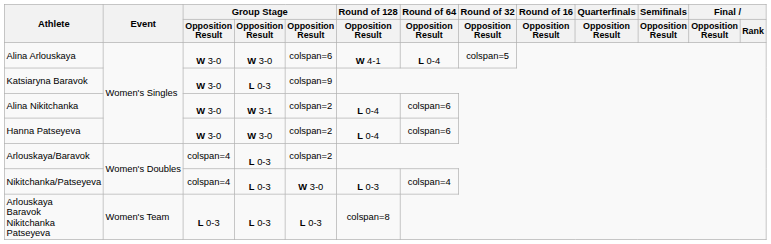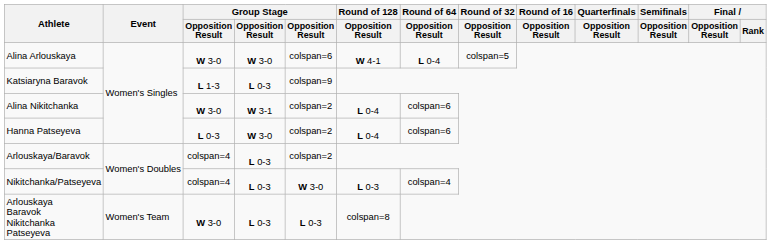(209, 86) W 3-0 -> (209, 86) L 1-3
(209, 137) W 3-0 -> (209, 137) L 0-3
(209, 223) L 0-3 -> (209, 223) W 3-0
